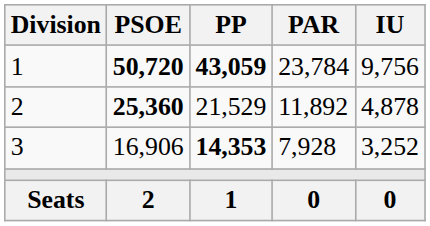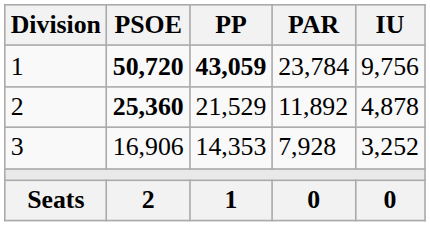(231, 147) bold -> (231, 147) normal
